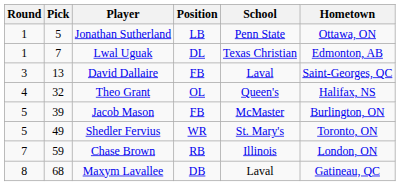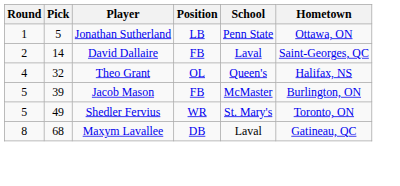- row: (123, 53)
(24, 73) 3 -> (24, 53) 2
(58, 73) 13 -> (58, 53) 14
- row: (123, 151)
